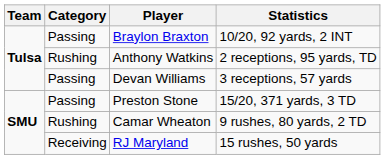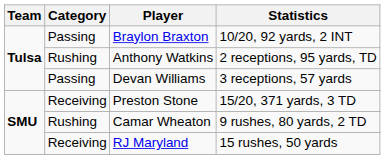(72, 100) Passing -> (77, 100) Receiving
